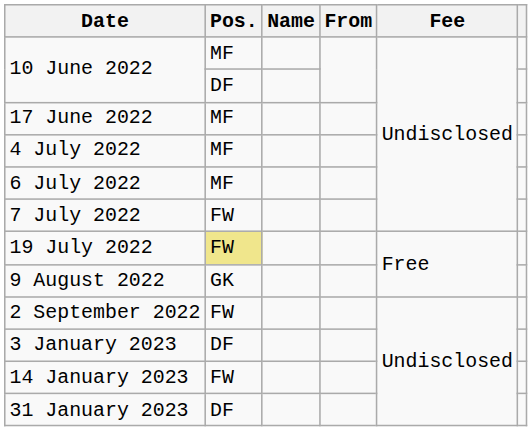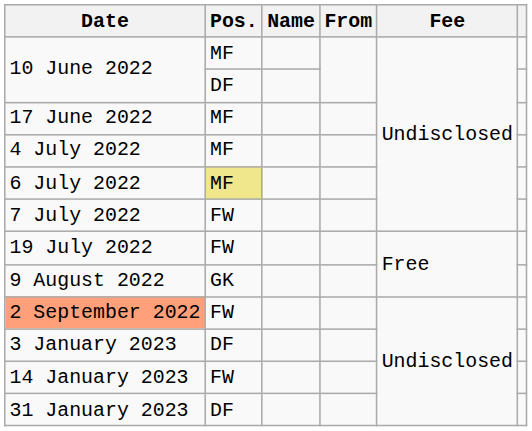(222, 183) no background -> (222, 183) khaki background
(222, 248) khaki background -> (222, 248) no background
(105, 313) no background -> (105, 313) lightsalmon background
